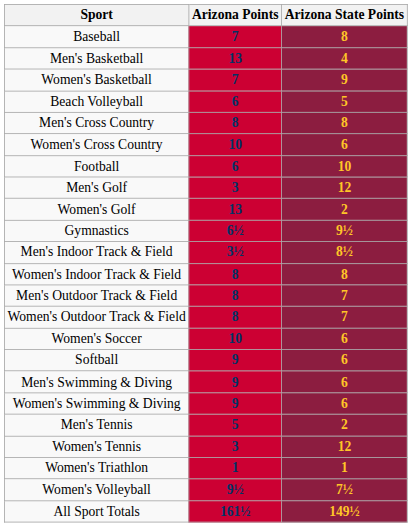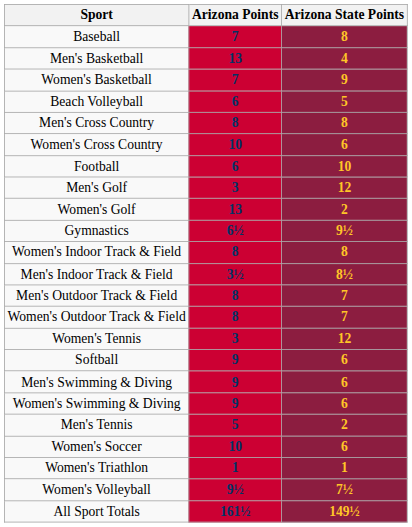rows swapped: (97, 252) <-> (97, 274)
rows swapped: (97, 338) <-> (97, 446)
